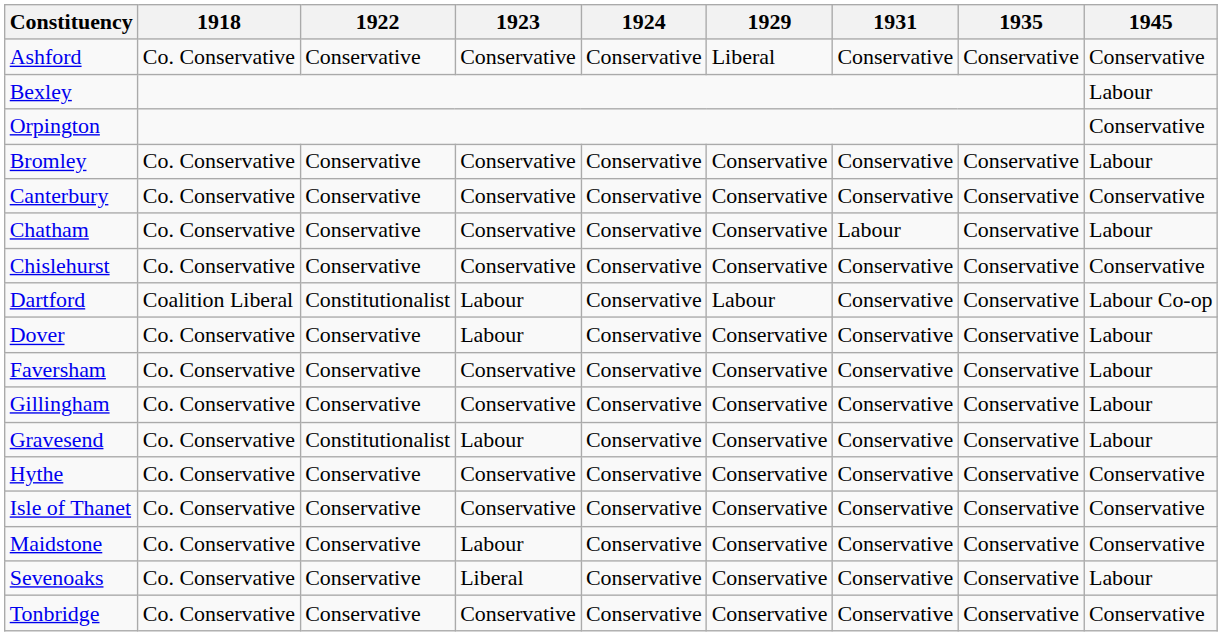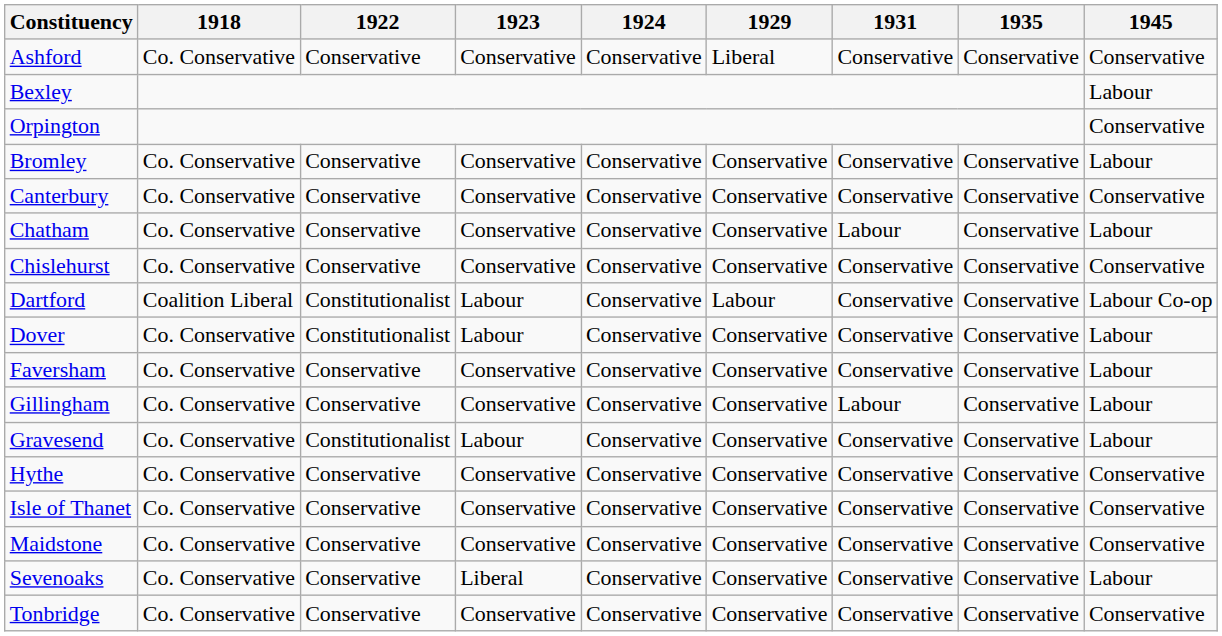(363, 334) Conservative -> (378, 334) Constitutionalist
(895, 404) Conservative -> (869, 404) Labour
(492, 543) Labour -> (518, 543) Conservative
